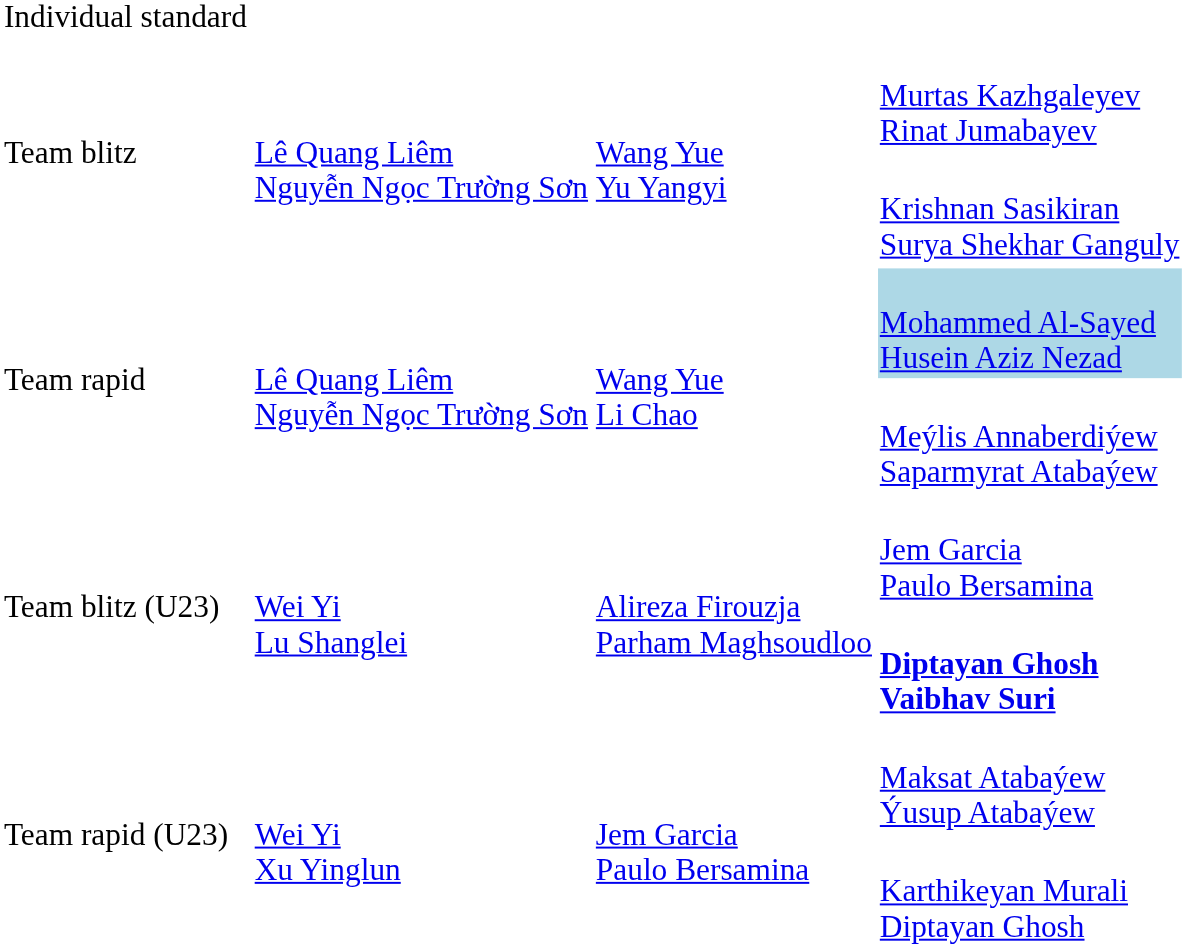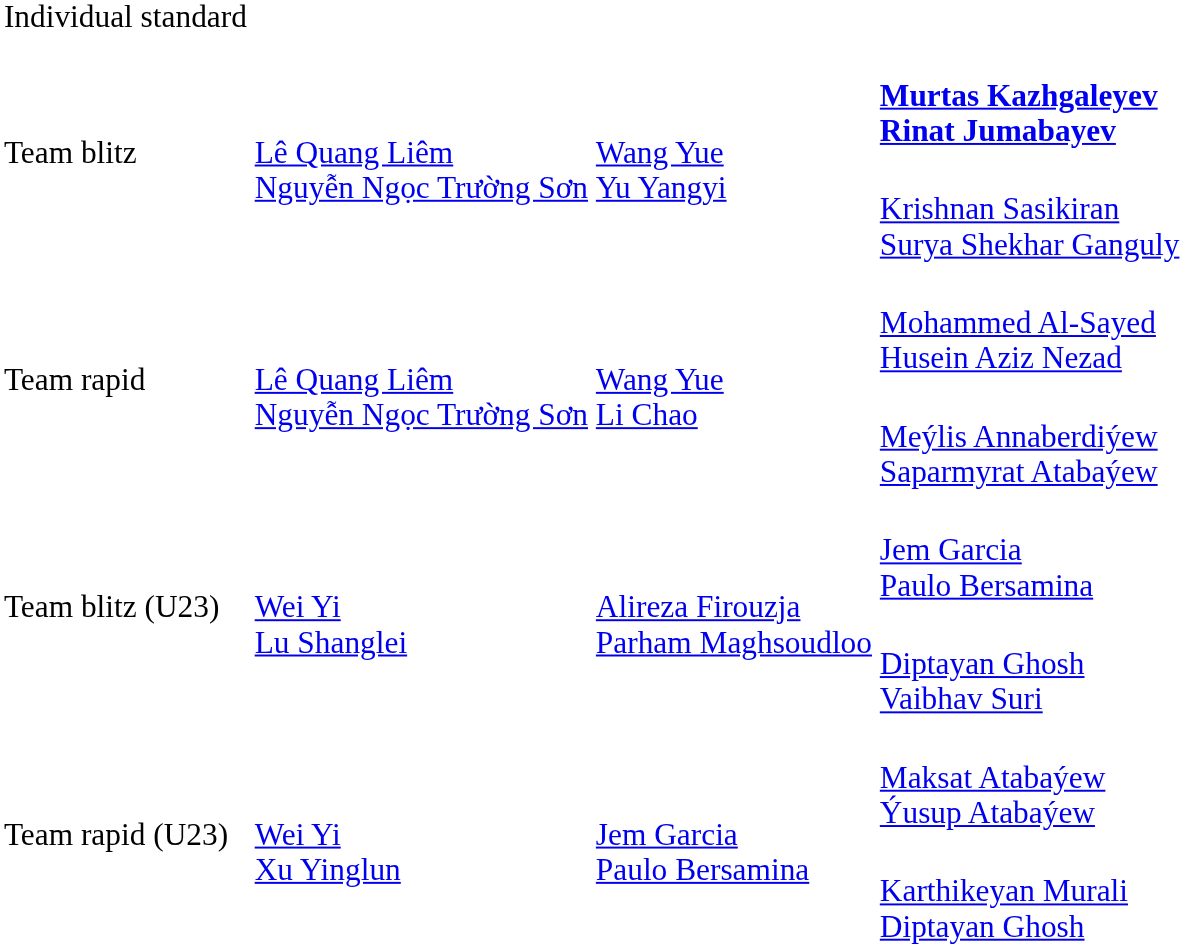(1010, 113) normal -> (1019, 113) bold
(1018, 340) lightblue background -> (1018, 340) no background
(989, 681) bold -> (982, 681) normal
